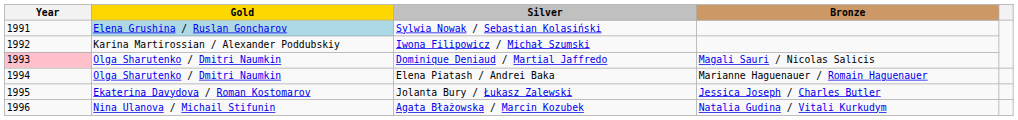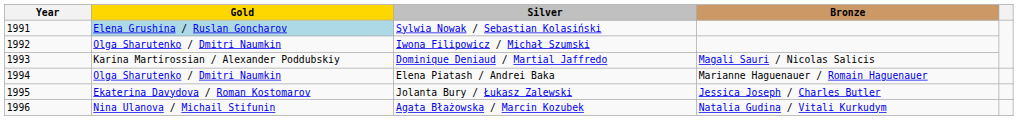(217, 44) Karina Martirossian / Alexander Poddubskiy -> (187, 44) Olga Sharutenko / Dmitri Naumkin
(18, 60) pink background -> (18, 60) no background
(187, 60) Olga Sharutenko / Dmitri Naumkin -> (217, 60) Karina Martirossian / Alexander Poddubskiy
